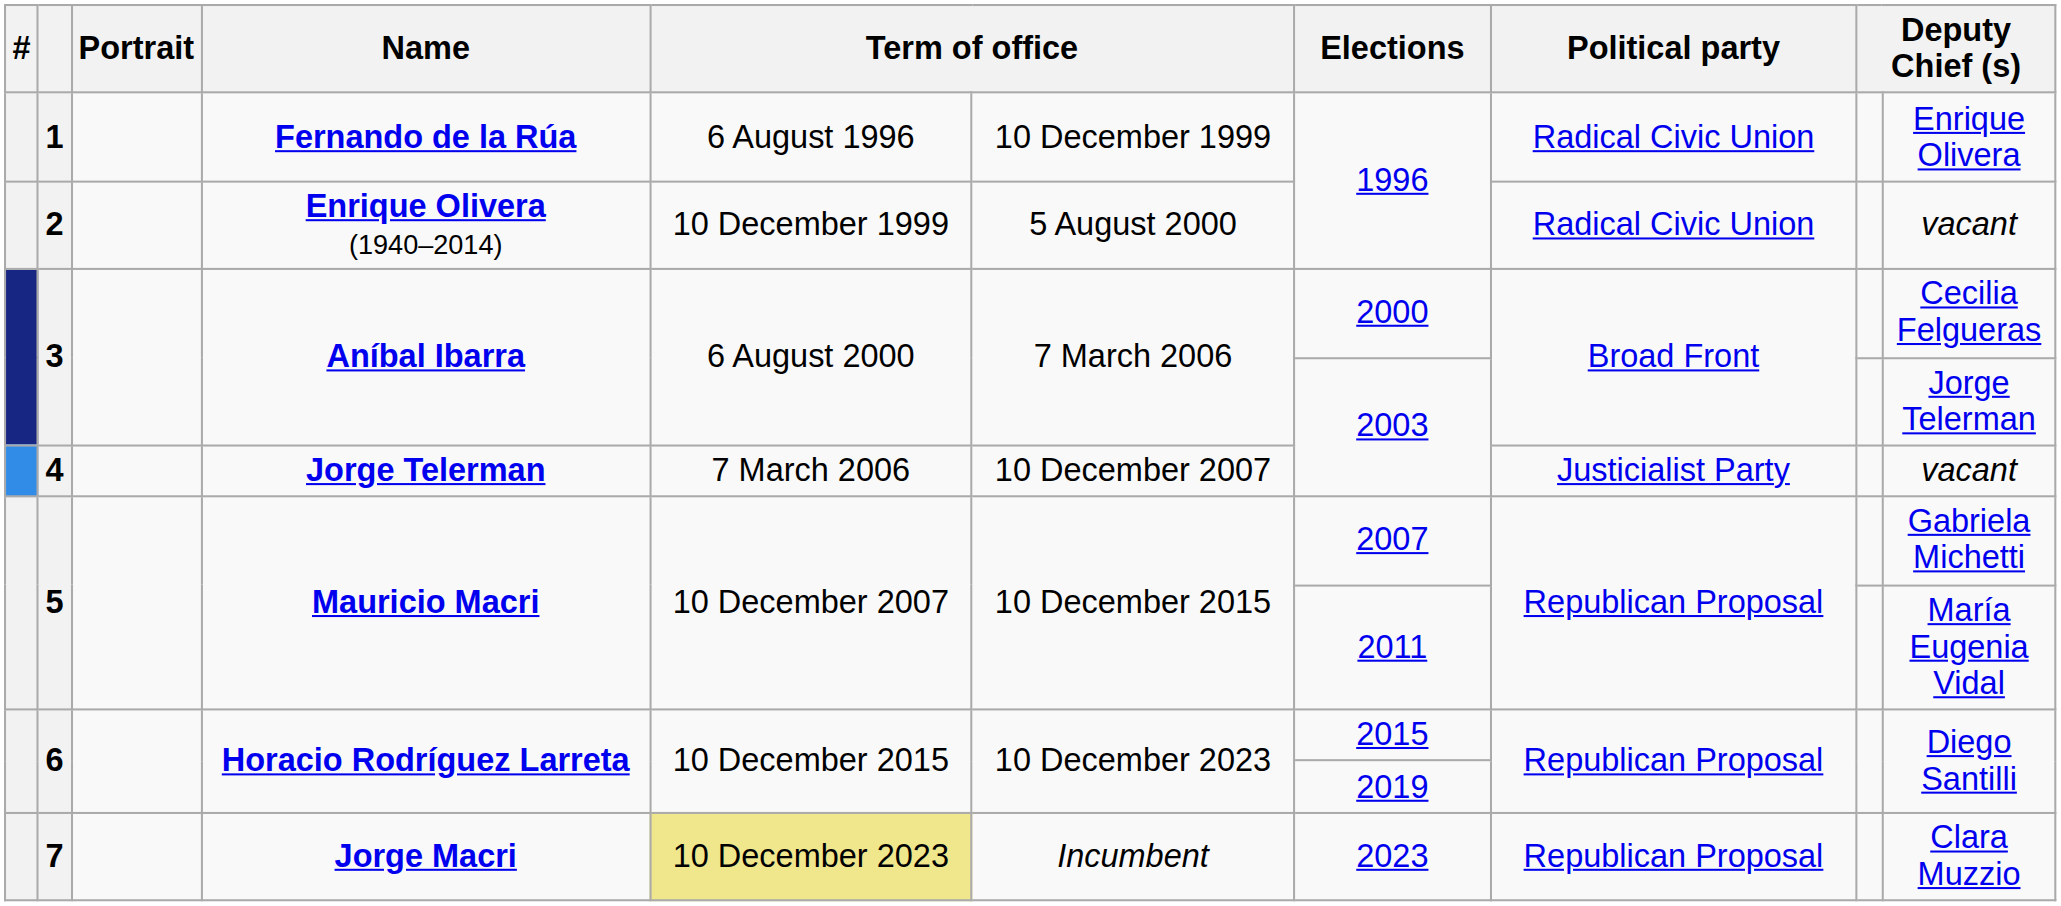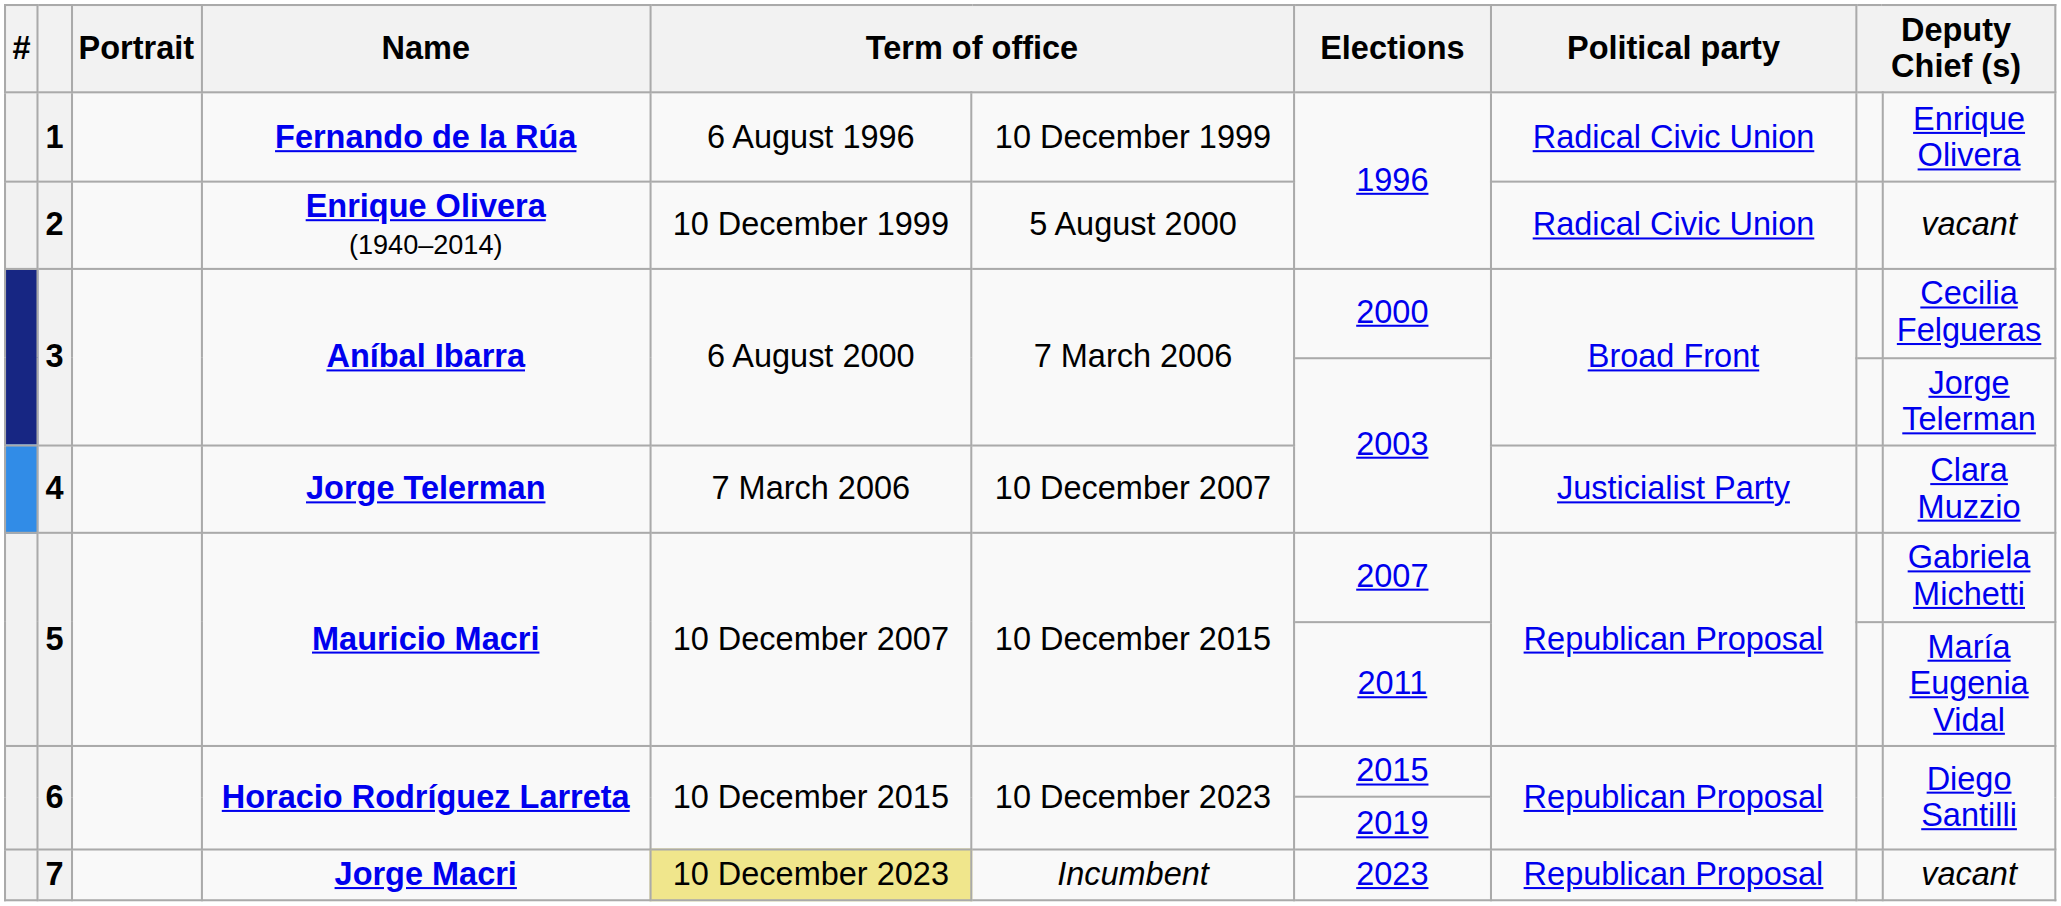(1969, 470) vacant -> (1969, 488) Clara Muzzio
(1969, 855) Clara Muzzio -> (1969, 874) vacant
